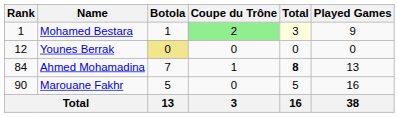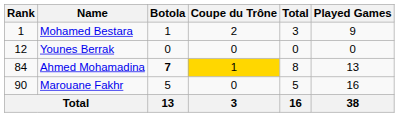(234, 31) lightgreen background -> (234, 31) no background
(295, 31) lightyellow background -> (295, 31) no background
(168, 49) khaki background -> (168, 49) no background
(168, 67) normal -> (168, 67) bold
(234, 67) no background -> (234, 67) gold background
(295, 67) bold -> (295, 67) normal
